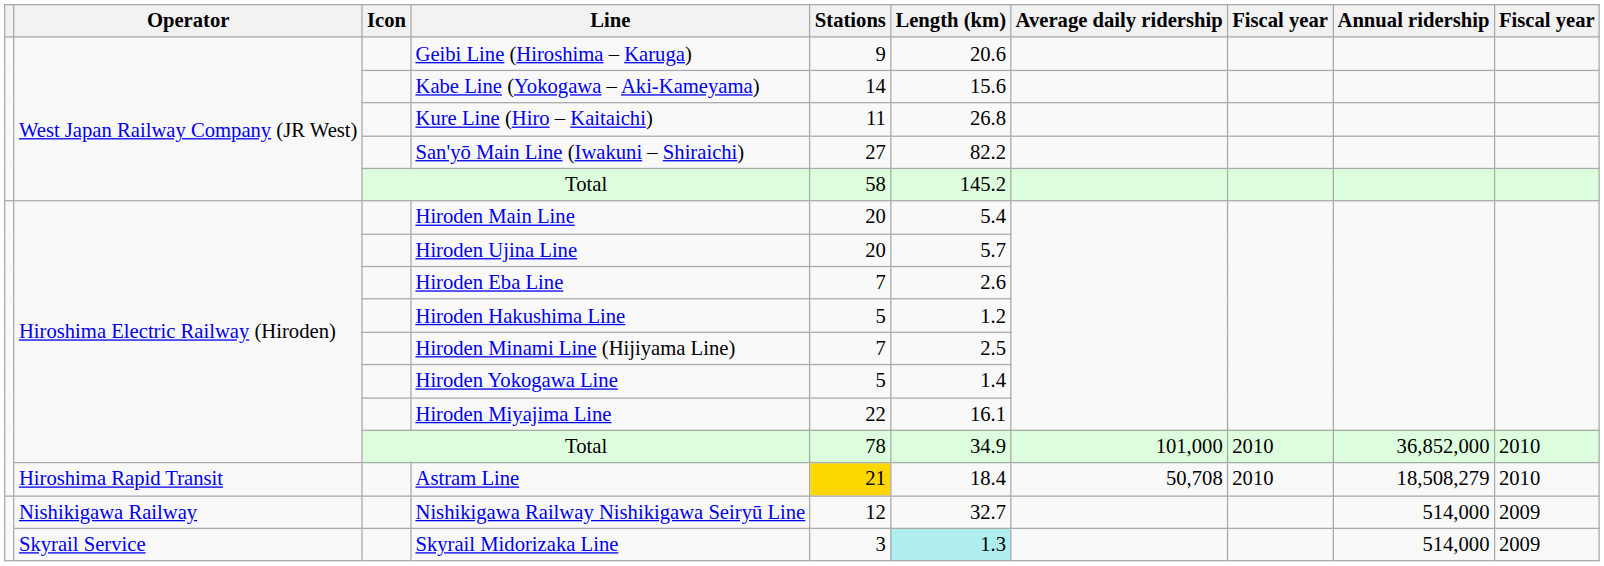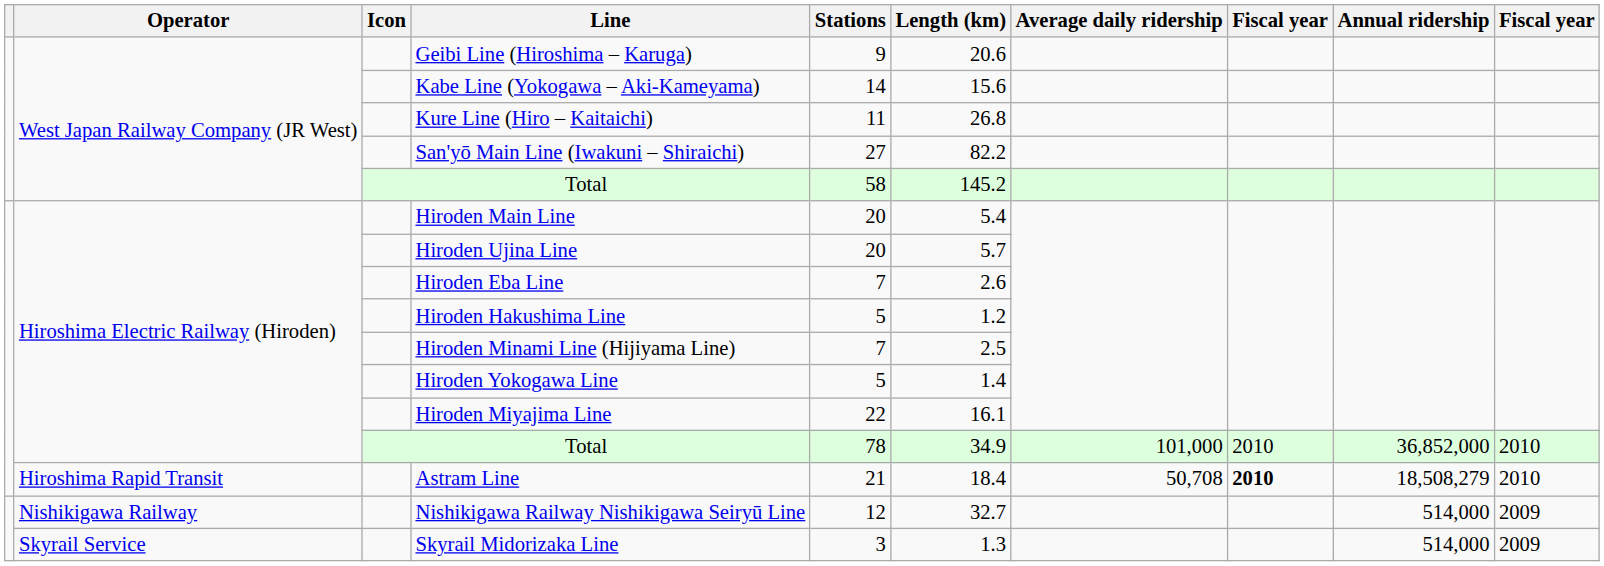(876, 479) gold background -> (876, 479) no background
(1253, 479) normal -> (1253, 479) bold
(993, 544) paleturquoise background -> (993, 544) no background
